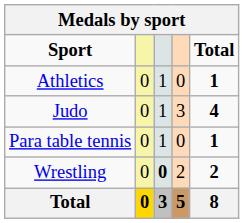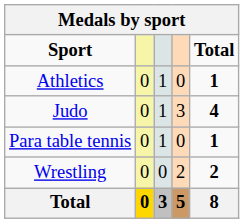(163, 171) bold -> (163, 171) normal
